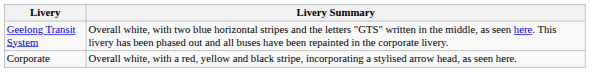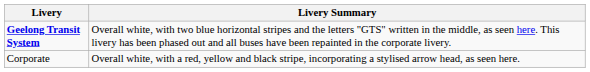(41, 36) normal -> (43, 36) bold
